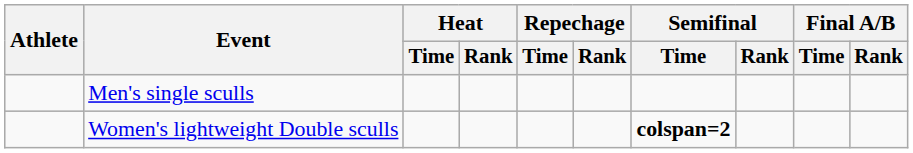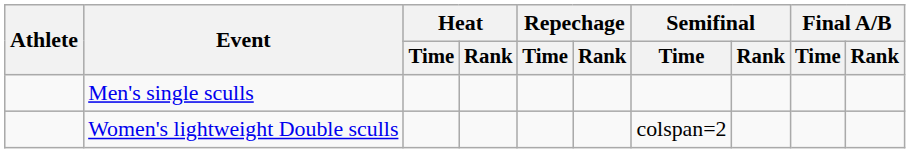(683, 129) bold -> (681, 129) normal
